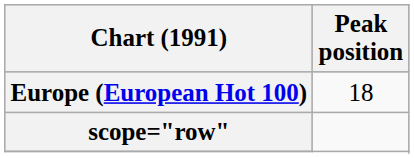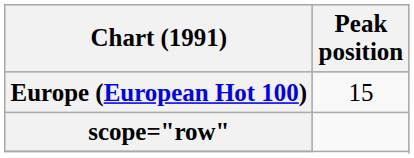(361, 91) 18 -> (361, 91) 15
